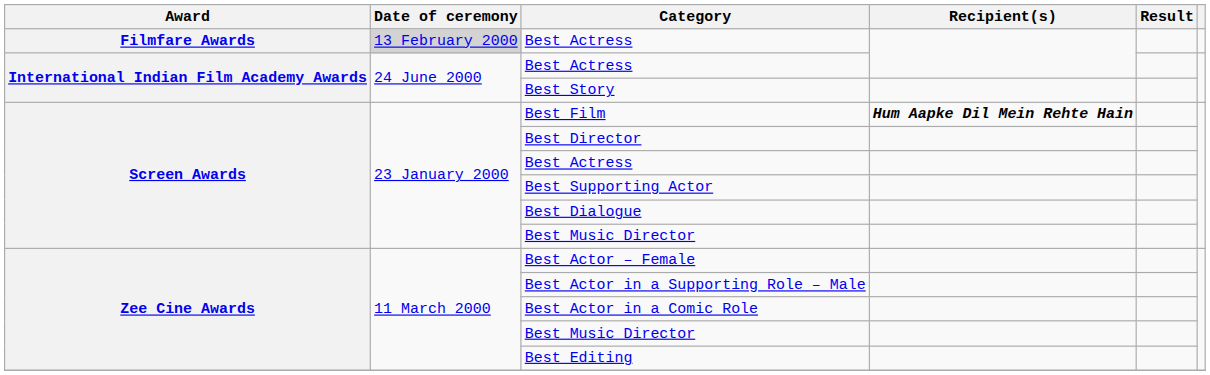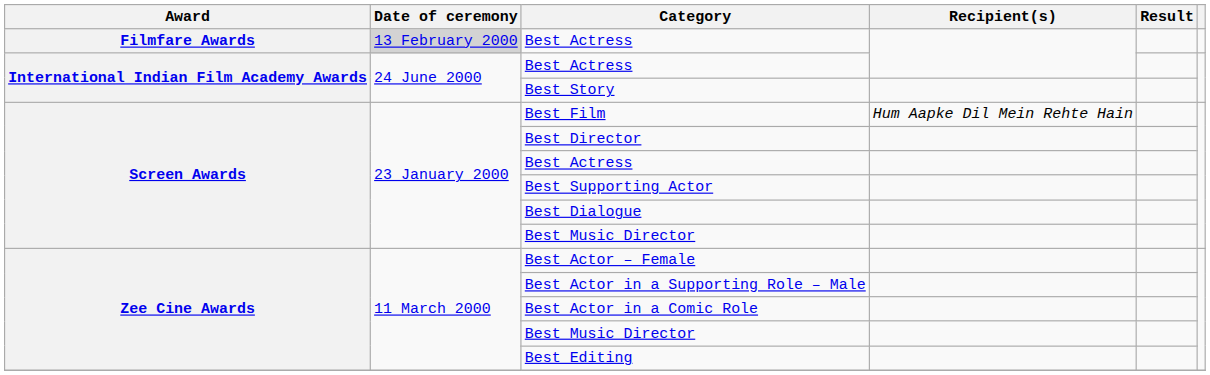(1003, 114) bold -> (1003, 114) normal
